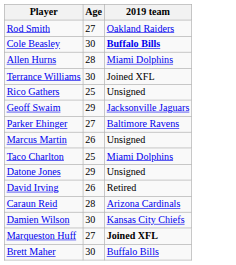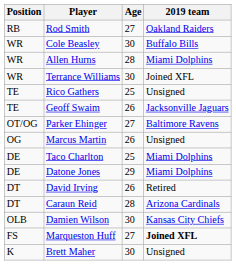+ column: (24, 12)
(133, 44) bold -> (172, 44) normal
(90, 108) 29 -> (130, 108) 26
(126, 172) Unsigned -> (179, 172) Miami Dolphins
(133, 252) Buffalo Bills -> (165, 252) Unsigned
